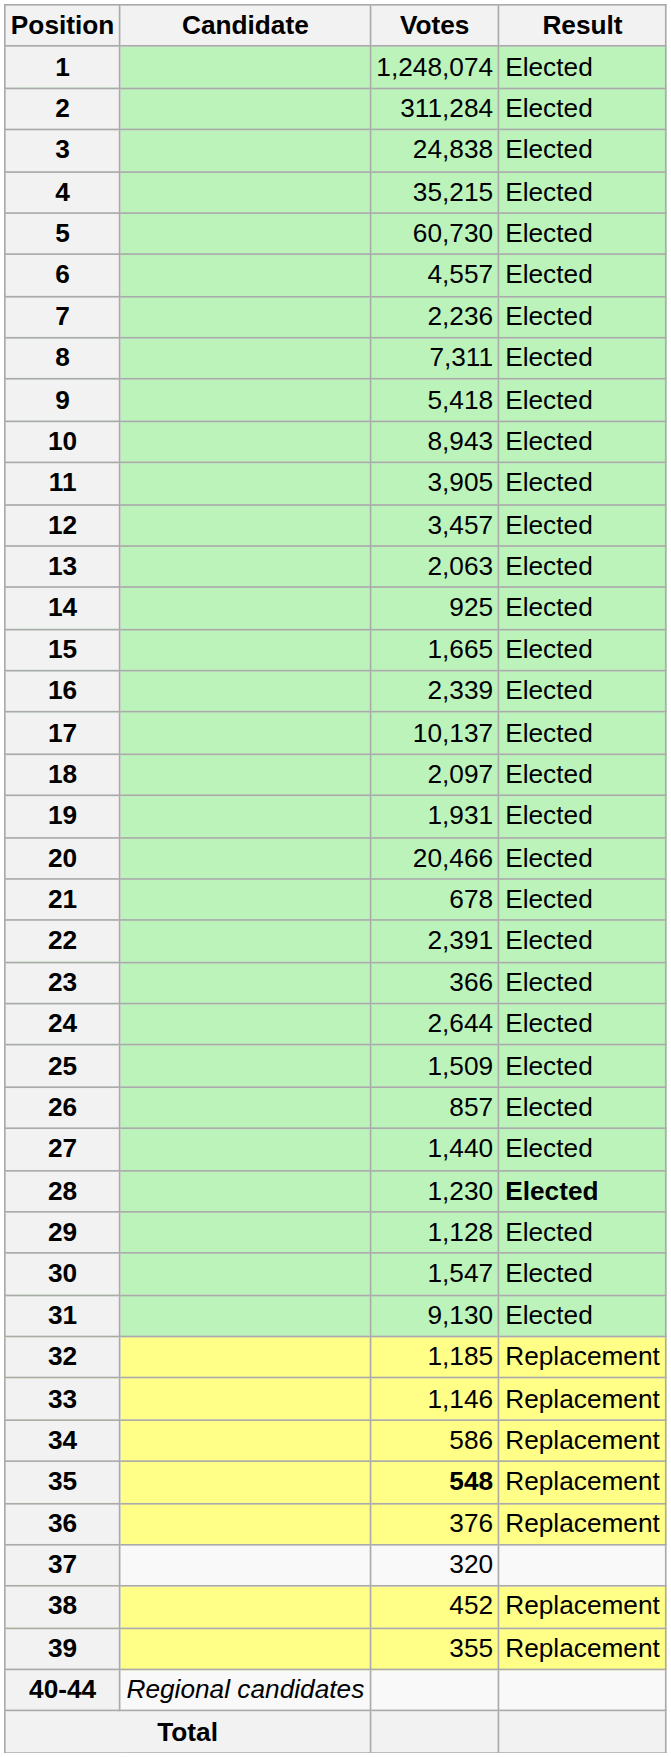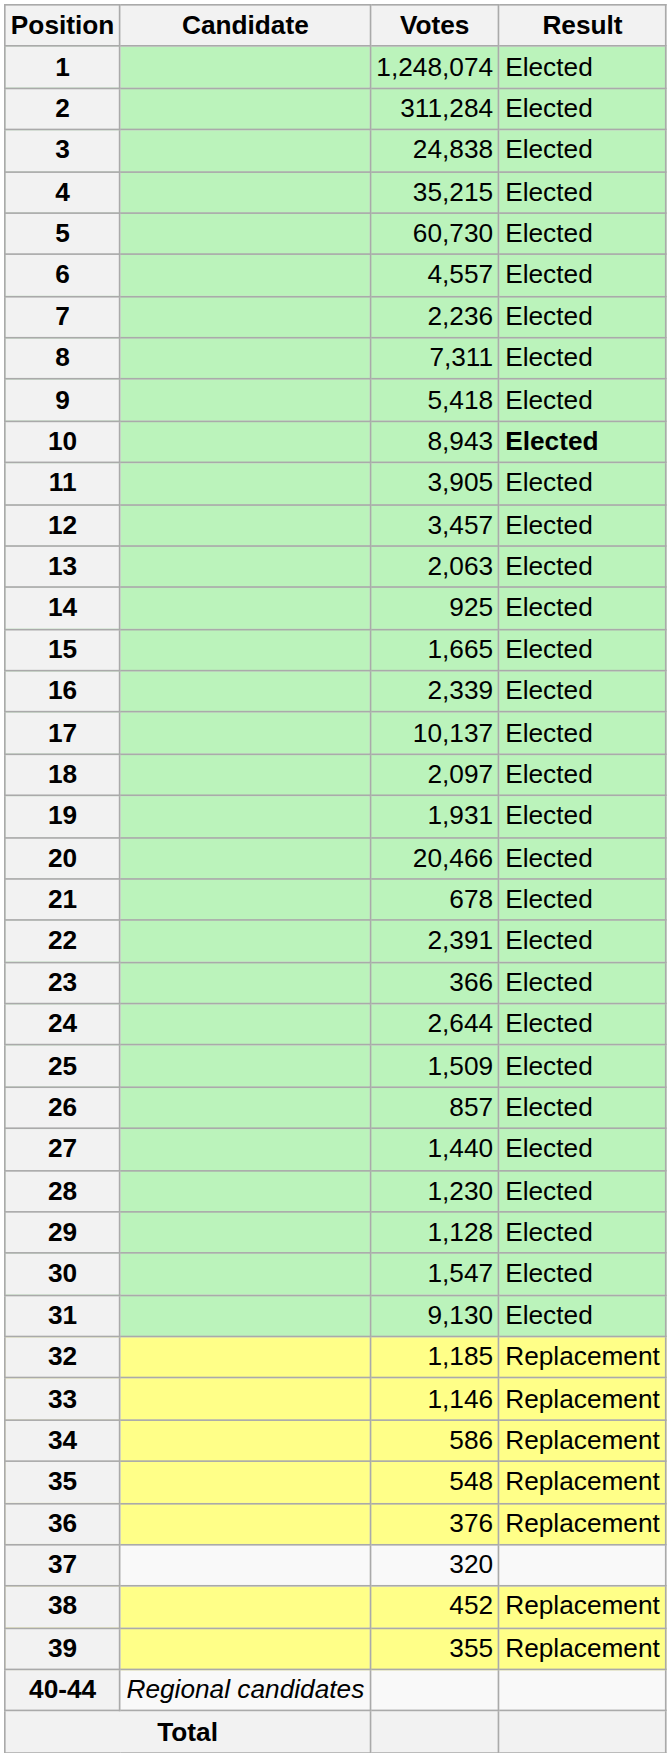(549, 441) normal -> (552, 441) bold
(552, 1190) bold -> (549, 1190) normal
(471, 1481) bold -> (471, 1481) normal
